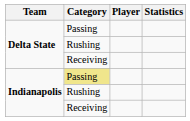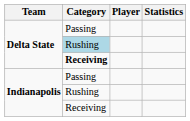(83, 44) no background -> (82, 44) lightblue background
(87, 60) normal -> (86, 60) bold
(82, 76) khaki background -> (81, 76) no background
